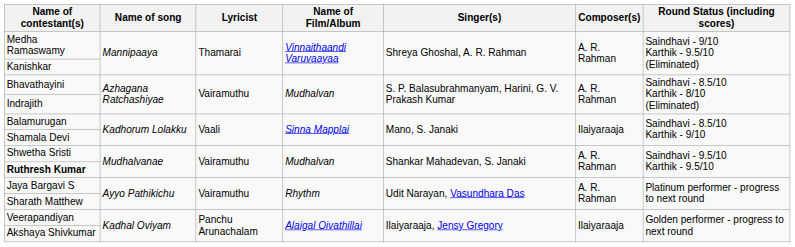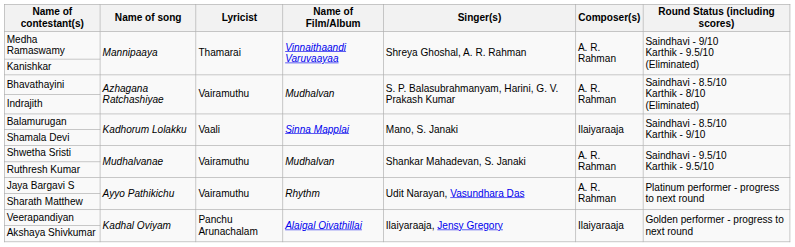(46, 169) bold -> (43, 169) normal
